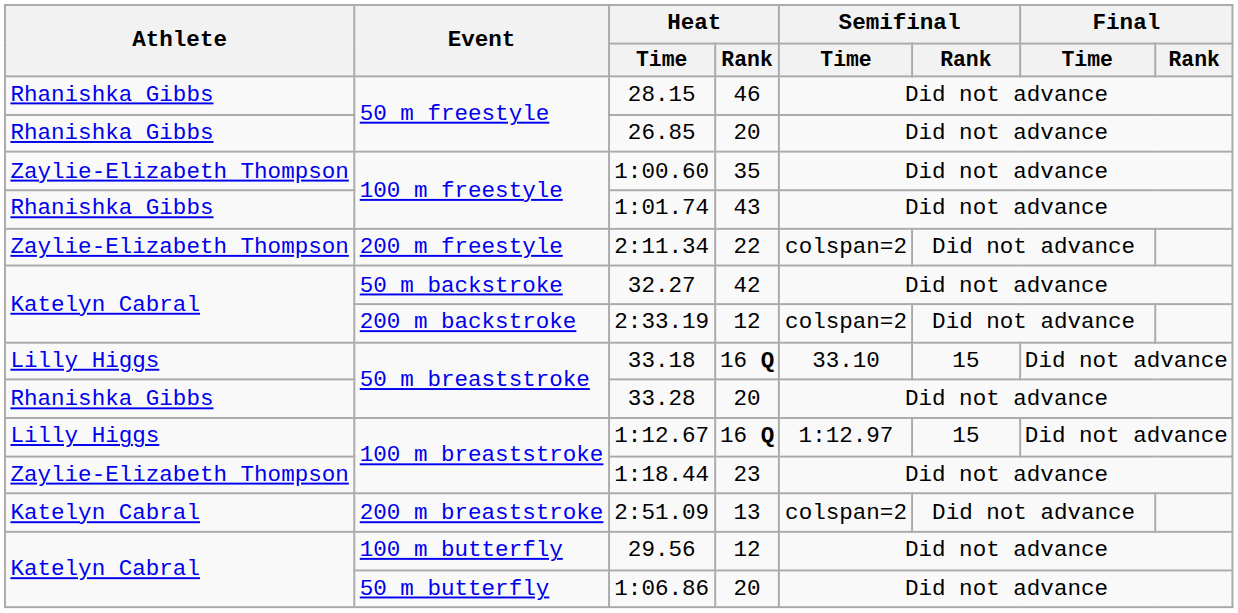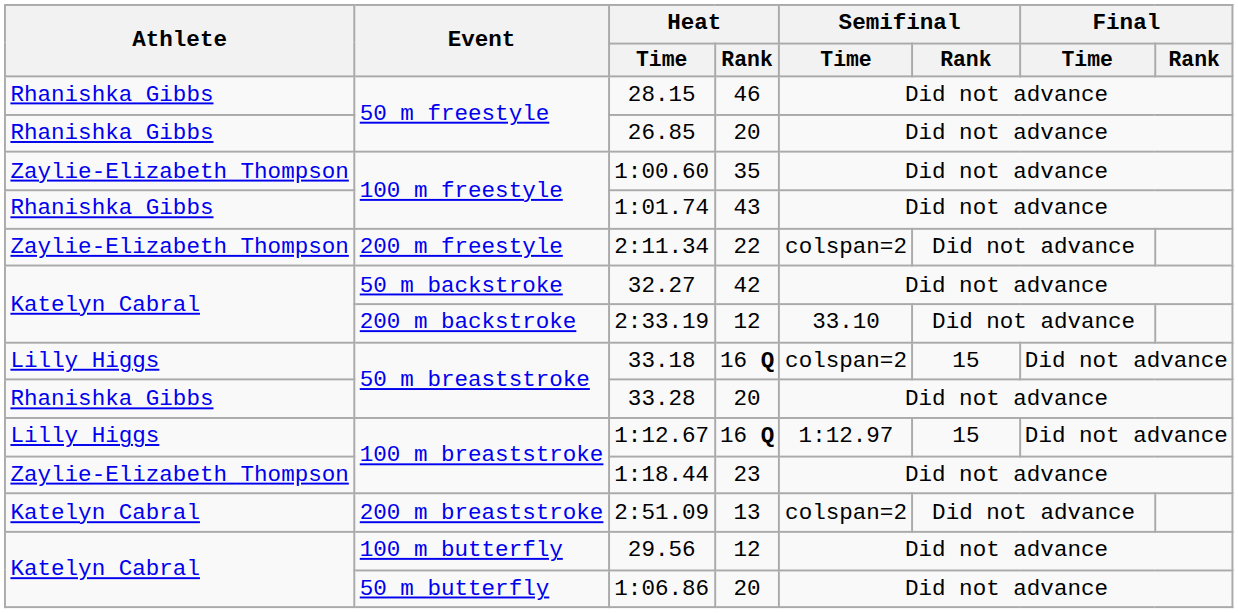(846, 323) colspan=2 -> (846, 323) 33.10
(846, 361) 33.10 -> (846, 361) colspan=2
